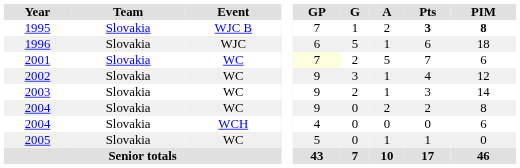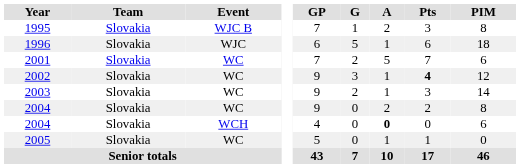(428, 28) bold -> (428, 28) normal
(483, 28) bold -> (483, 28) normal
(317, 60) lightyellow background -> (317, 60) no background
(428, 76) normal -> (428, 76) bold
(387, 124) normal -> (387, 124) bold
